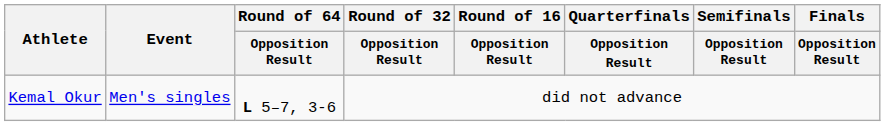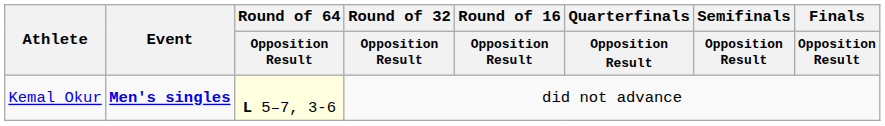(170, 98) normal -> (170, 98) bold
(289, 107) no background -> (289, 107) lightyellow background
